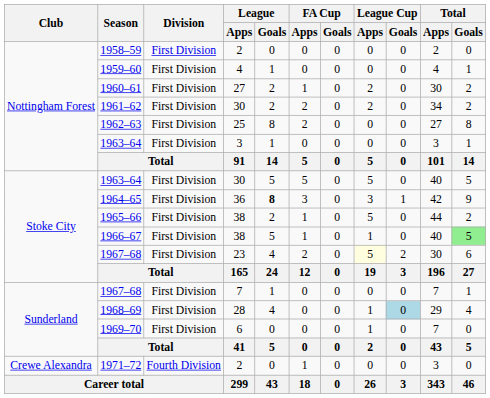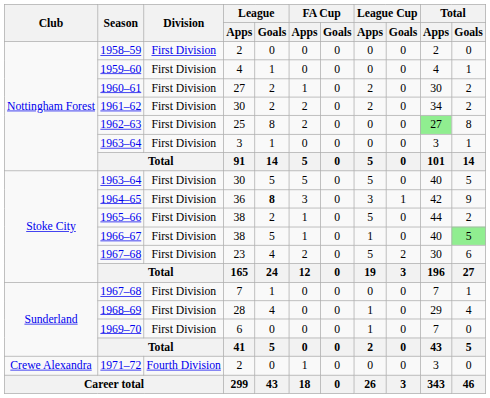(436, 124) no background -> (436, 124) lightgreen background
(370, 254) lightyellow background -> (370, 254) no background
(403, 310) lightblue background -> (403, 310) no background
